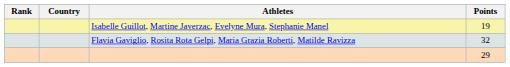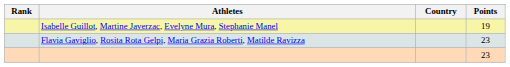columns swapped: (64, 12) <-> (278, 12)
(485, 41) 32 -> (485, 41) 23
(485, 55) 29 -> (485, 55) 23
